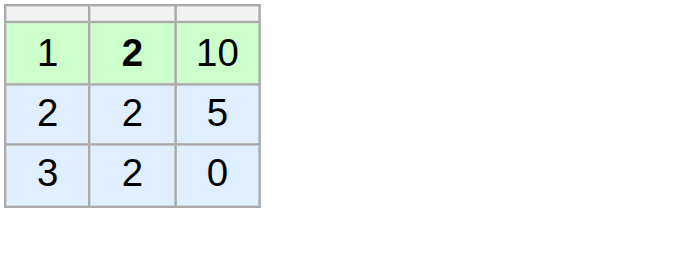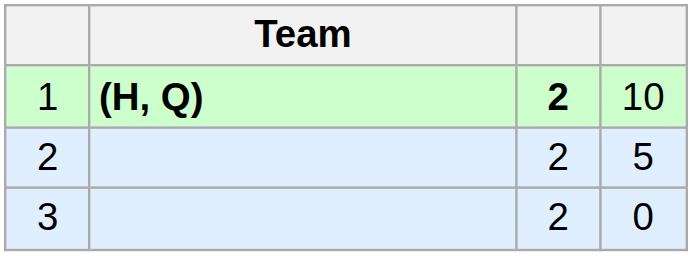+ column: (303, 34)
